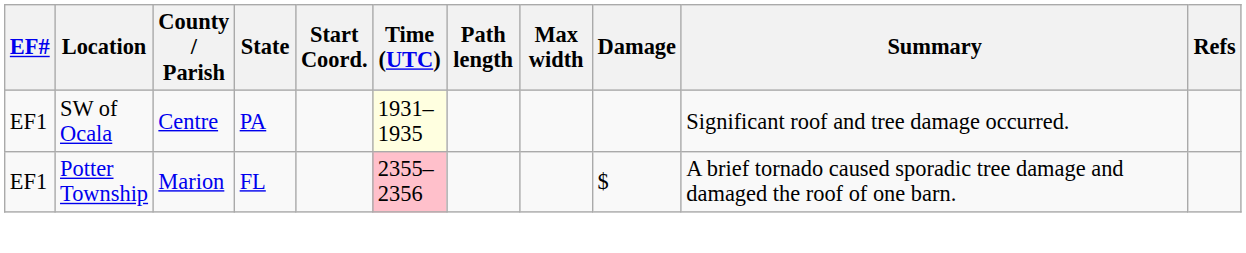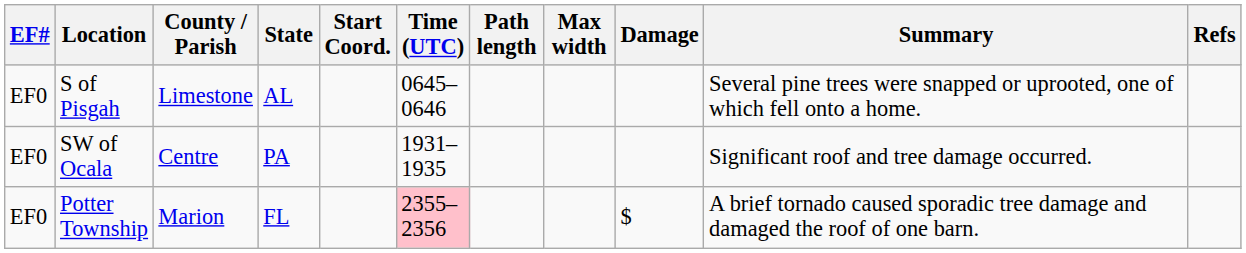+ row: (90, 95)
(29, 120) EF1 -> (29, 156) EF0
(406, 120) lightyellow background -> (429, 156) no background
(29, 181) EF1 -> (29, 217) EF0
